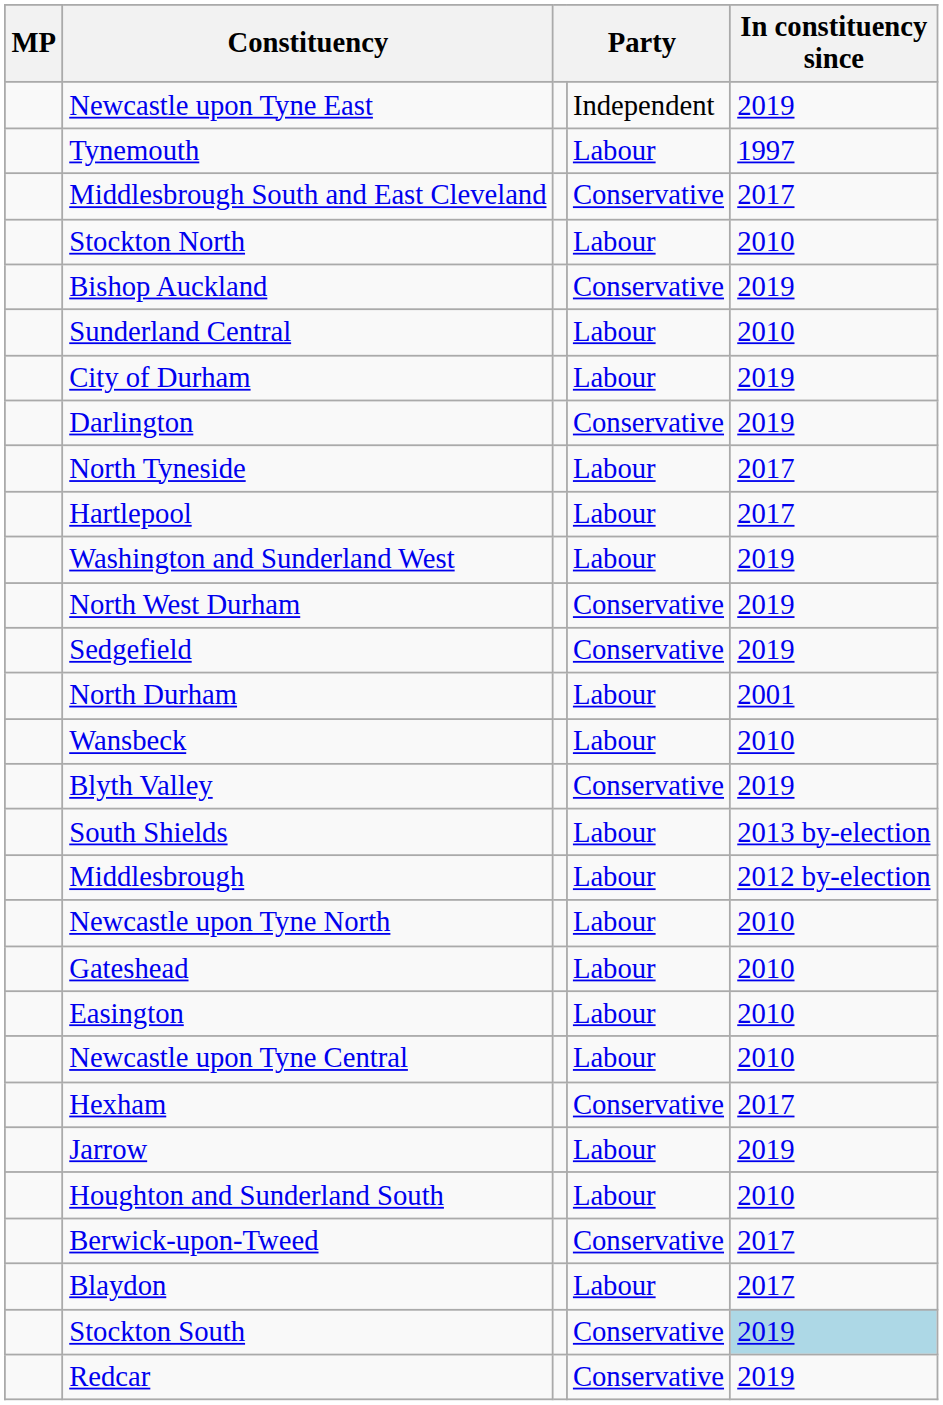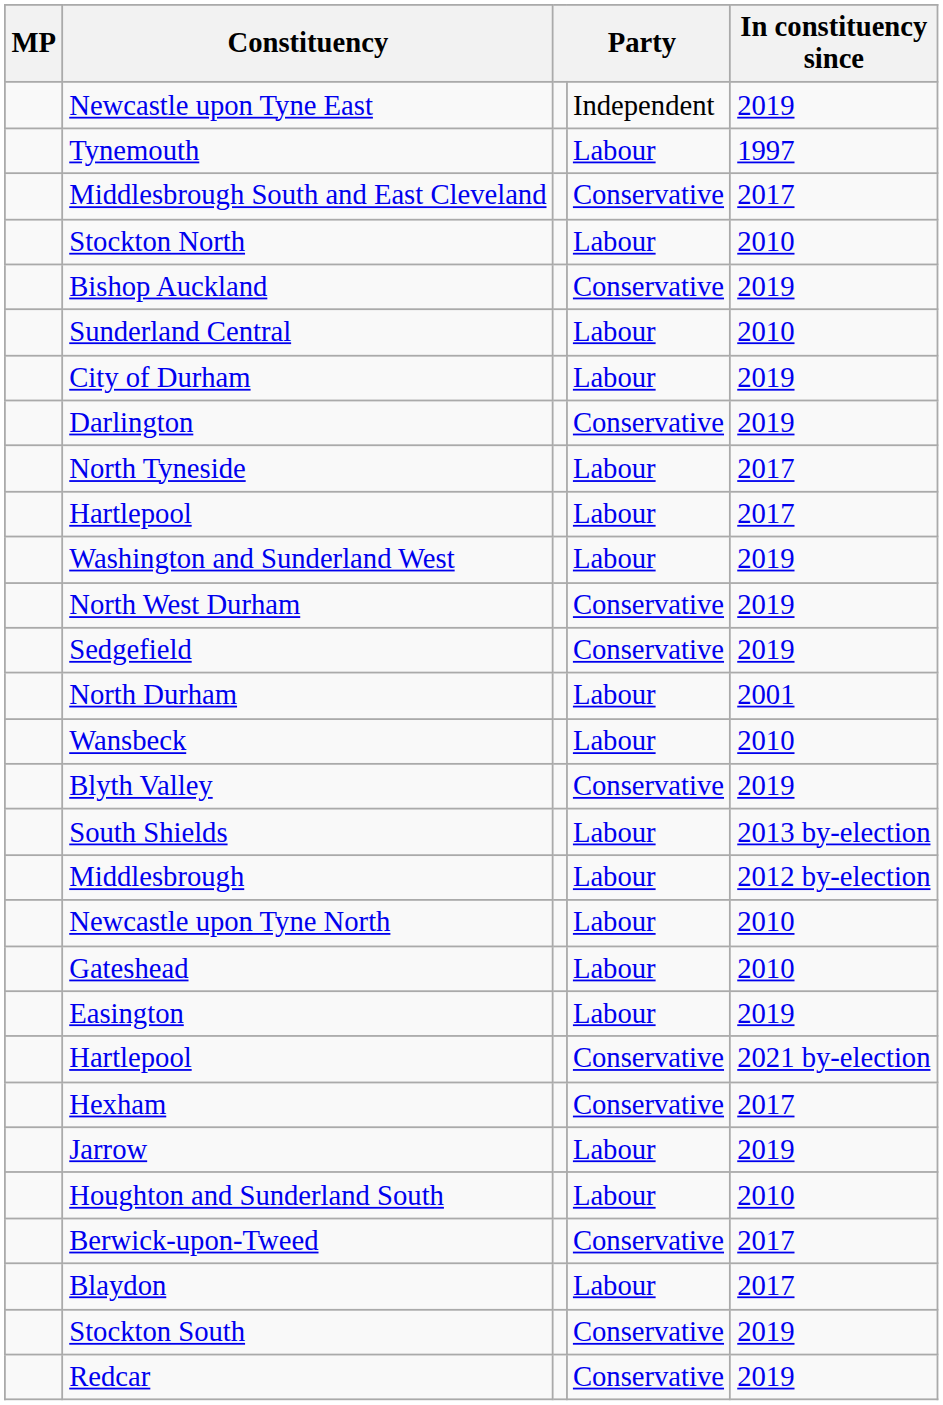(766, 1013) 2010 -> (766, 1013) 2019
+ row: (130, 1058)
- row: (239, 1058)
(766, 1331) lightblue background -> (766, 1331) no background
